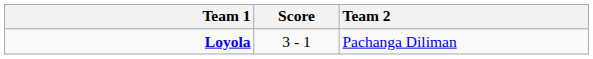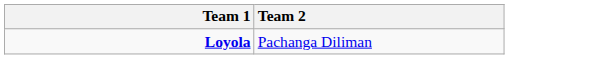- column: (297, 16)
